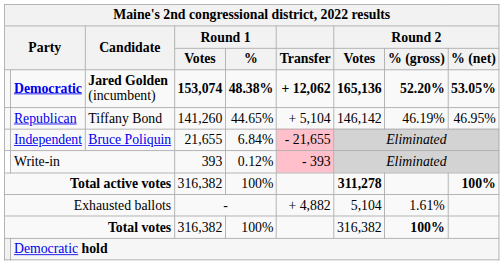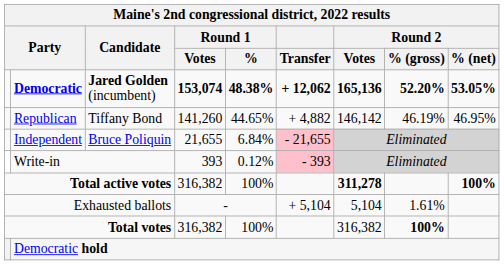(310, 118) + 5,104 -> (310, 118) + 4,882
(310, 205) + 4,882 -> (310, 205) + 5,104
